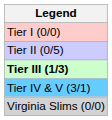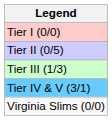(38, 69) bold -> (37, 69) normal
(56, 106) lightgrey background -> (56, 106) no background
